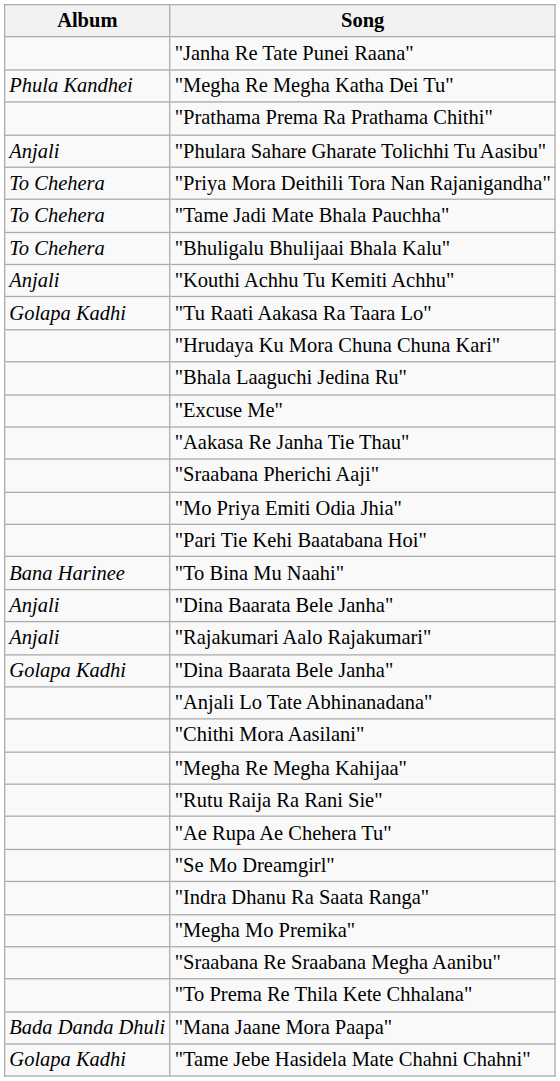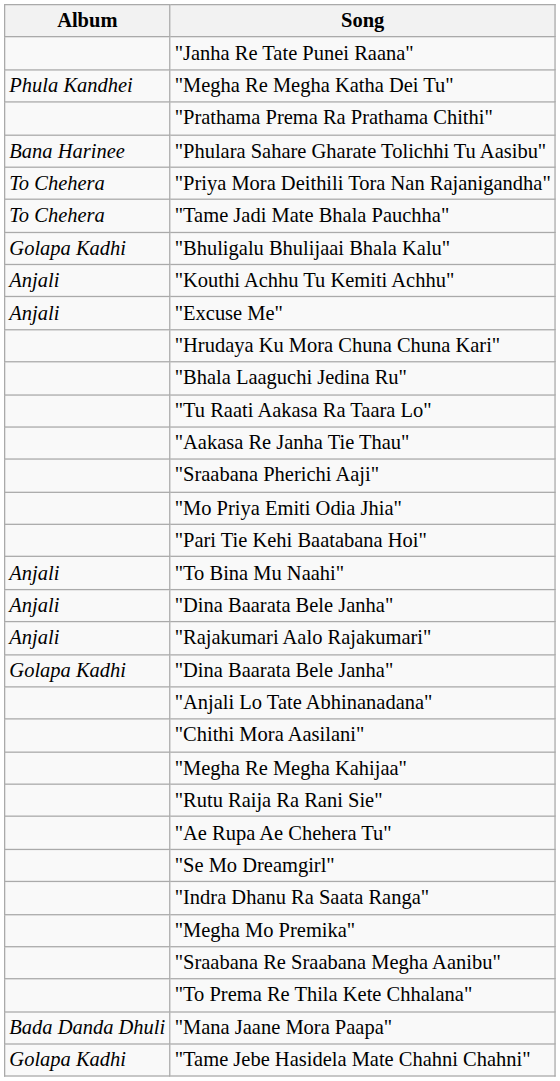(34, 150) Anjali -> (67, 150) Bana Harinee
(57, 248) To Chehera -> (68, 248) Golapa Kadhi
(68, 313) Golapa Kadhi -> (34, 313) Anjali
(303, 313) "Tu Raati Aakasa Ra Taara Lo" -> (229, 313) "Excuse Me"
(229, 410) "Excuse Me" -> (303, 410) "Tu Raati Aakasa Ra Taara Lo"
(67, 572) Bana Harinee -> (34, 572) Anjali
